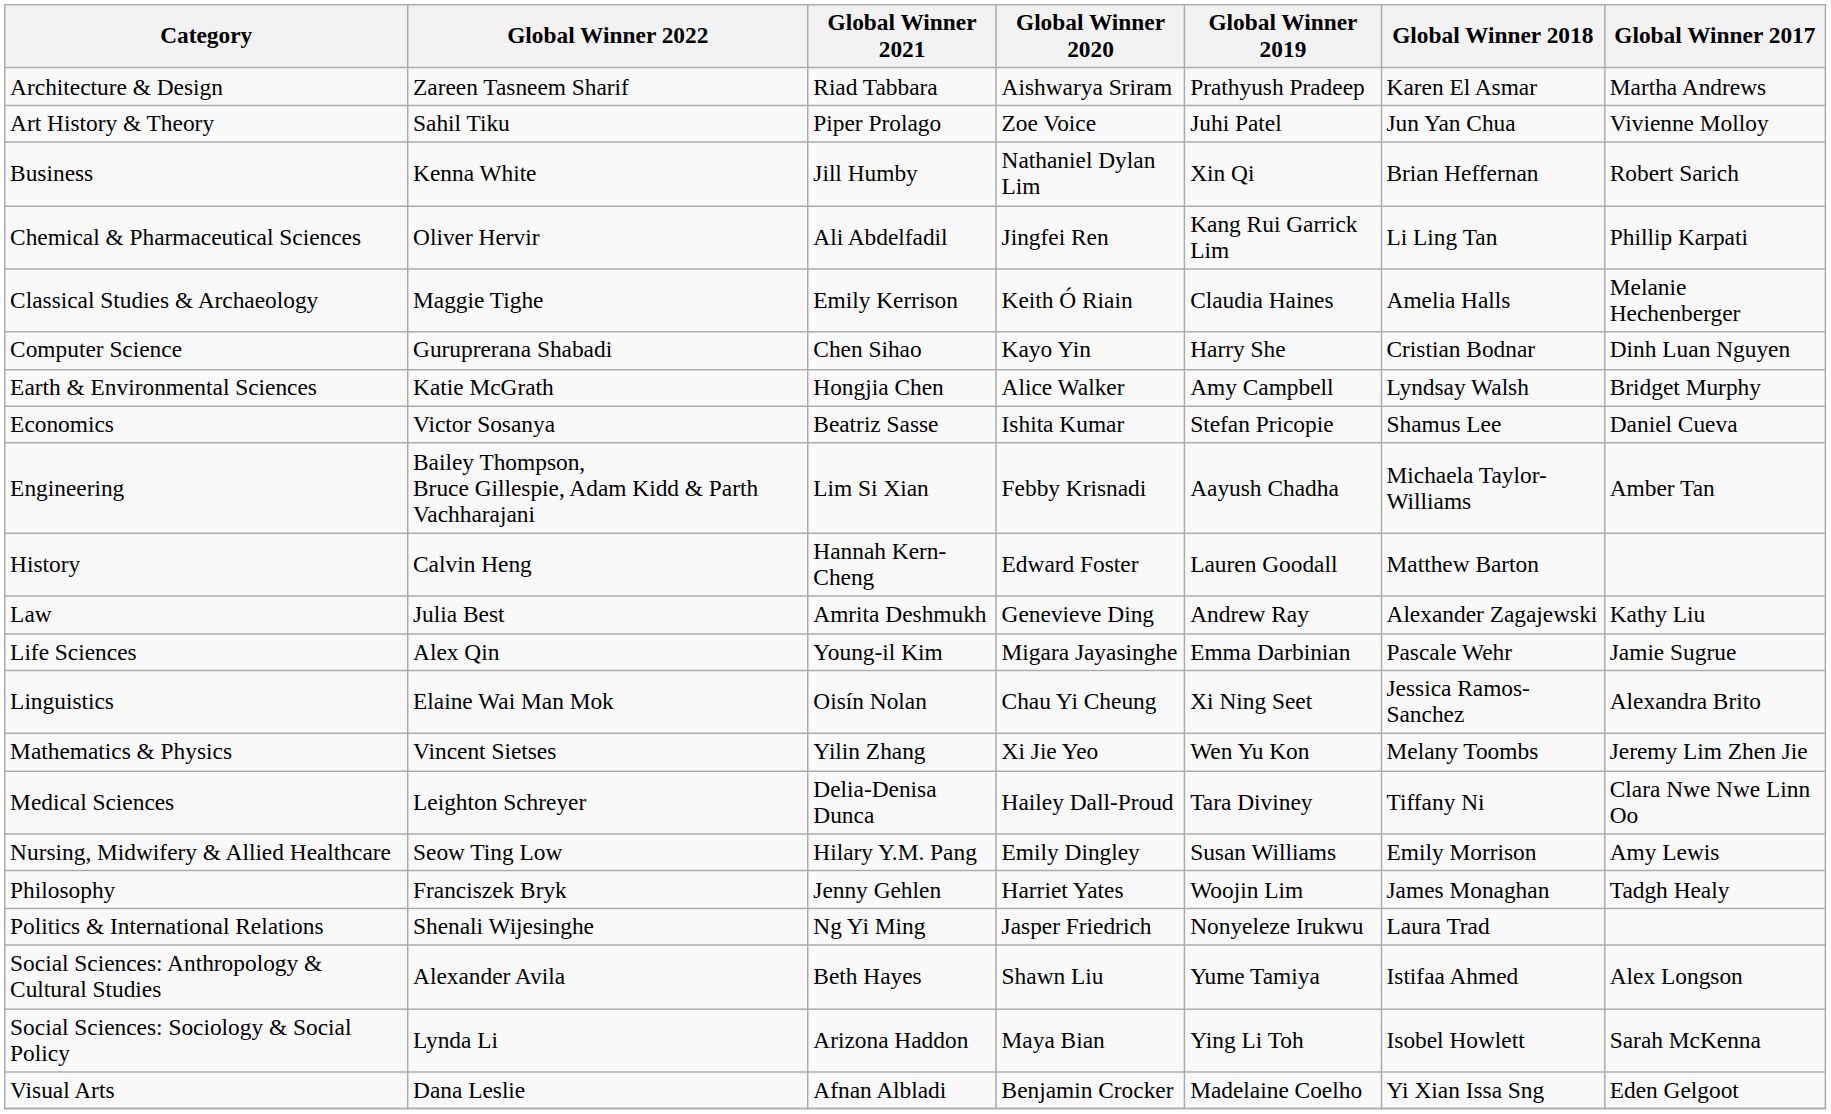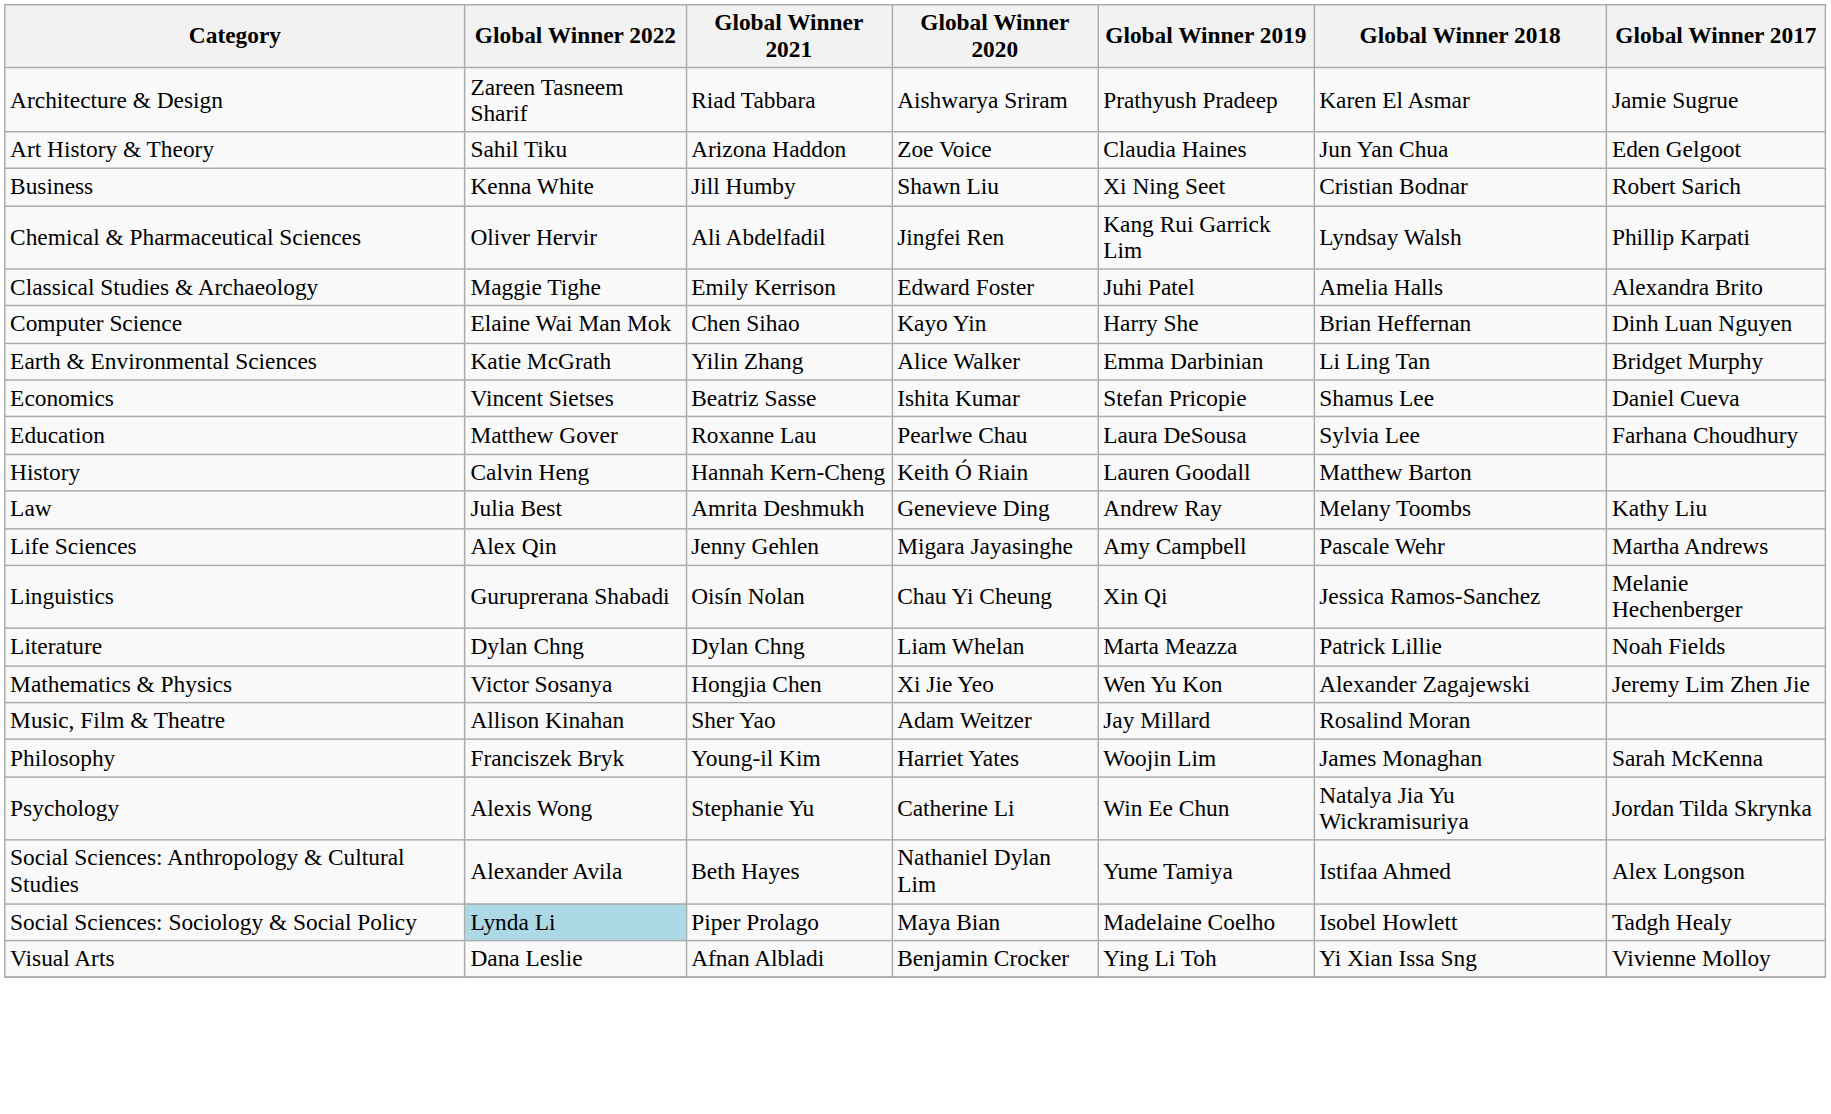(1688, 86) Martha Andrews -> (1675, 99) Jamie Sugrue
(877, 123) Piper Prolago -> (769, 149) Arizona Haddon
(1236, 123) Juhi Patel -> (1175, 149) Claudia Haines
(1689, 123) Vivienne Molloy -> (1676, 149) Eden Gelgoot
(1078, 173) Nathaniel Dylan Lim -> (948, 186) Shawn Liu
(1222, 173) Xin Qi -> (1164, 186) Xi Ning Seet
(1463, 173) Brian Heffernan -> (1394, 186) Cristian Bodnar
(1442, 236) Li Ling Tan -> (1390, 236) Lyndsay Walsh
(1067, 300) Keith Ó Riain -> (966, 287) Edward Foster
(1262, 300) Claudia Haines -> (1149, 287) Juhi Patel
(1675, 300) Melanie Hechenberger -> (1687, 287) Alexandra Brito
(513, 350) Guruprerana Shabadi -> (571, 324) Elaine Wai Man Mok
(1461, 350) Cristian Bodnar -> (1395, 324) Brian Heffernan
(879, 387) Hongjia Chen -> (747, 361) Yilin Zhang
(1262, 387) Amy Campbell -> (1183, 361) Emma Darbinian
(1458, 387) Lyndsay Walsh -> (1375, 361) Li Ling Tan
(484, 424) Victor Sosanya -> (542, 398) Vincent Sietses
+ row: (57, 435)
- row: (67, 487)
(1070, 564) Edward Foster -> (963, 472) Keith Ó Riain
(1492, 614) Alexander Zagajewski -> (1395, 509) Melany Toombs
(878, 651) Young-il Kim -> (755, 546) Jenny Gehlen
(1270, 651) Emma Darbinian -> (1175, 546) Amy Campbell
(1673, 651) Jamie Sugrue -> (1690, 546) Martha Andrews
(513, 701) Elaine Wai Man Mok -> (570, 596) Guruprerana Shabadi
(1251, 701) Xi Ning Seet -> (1135, 596) Xin Qi
(1685, 701) Alexandra Brito -> (1677, 596) Melanie Hechenberger
+ row: (56, 646)
(485, 751) Vincent Sietses -> (541, 683) Victor Sosanya
(869, 751) Yilin Zhang -> (756, 683) Hongjia Chen
(1462, 751) Melany Toombs -> (1425, 683) Alexander Zagajewski
- row: (92, 802)
+ row: (118, 720)
- row: (201, 852)
(877, 889) Jenny Gehlen -> (756, 757) Young-il Kim
(1670, 889) Tadgh Healy -> (1687, 757) Sarah McKenna
- row: (167, 926)
+ row: (65, 808)
(1053, 976) Shawn Liu -> (974, 871) Nathaniel Dylan Lim
(456, 1039) no background -> (513, 921) lightblue background
(891, 1039) Arizona Haddon -> (755, 921) Piper Prolago
(1247, 1039) Ying Li Toh -> (1189, 921) Madelaine Coelho
(1685, 1039) Sarah McKenna -> (1672, 921) Tadgh Healy
(1276, 1090) Madelaine Coelho -> (1160, 958) Ying Li Toh
(1674, 1090) Eden Gelgoot -> (1691, 958) Vivienne Molloy
